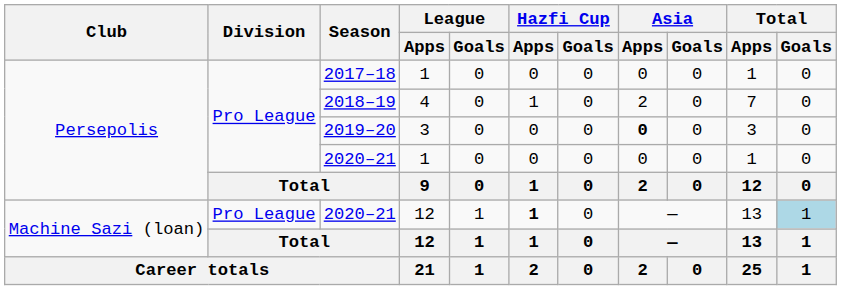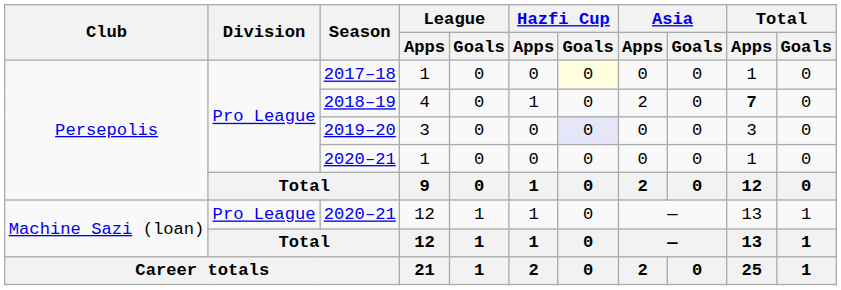(588, 75) no background -> (588, 75) lightyellow background
(752, 103) normal -> (752, 103) bold
(588, 131) no background -> (588, 131) lavender background
(643, 131) bold -> (643, 131) normal
(534, 214) bold -> (534, 214) normal
(806, 214) lightblue background -> (806, 214) no background
